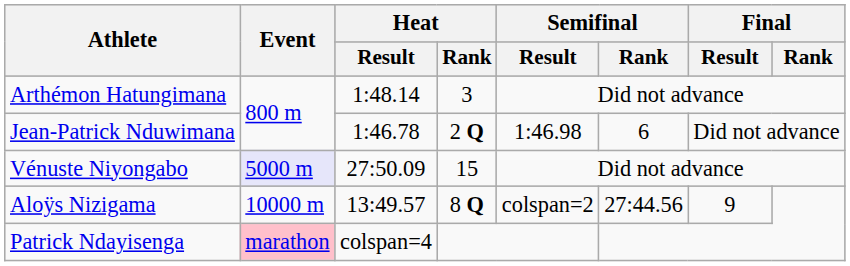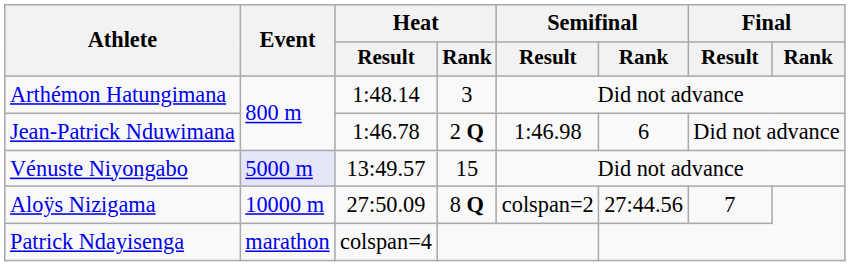(386, 168) 27:50.09 -> (386, 168) 13:49.57
(386, 205) 13:49.57 -> (386, 205) 27:50.09
(730, 205) 9 -> (730, 205) 7
(287, 242) pink background -> (287, 242) no background
